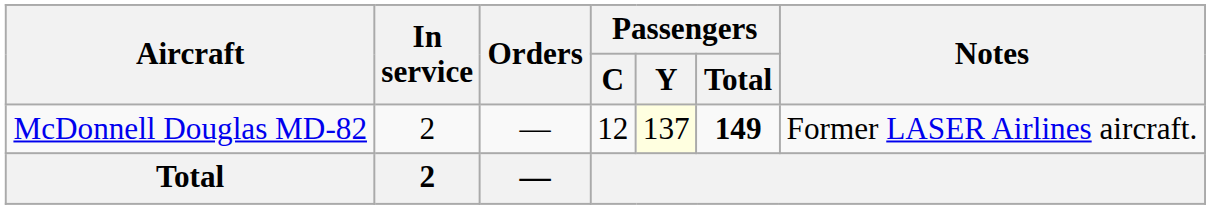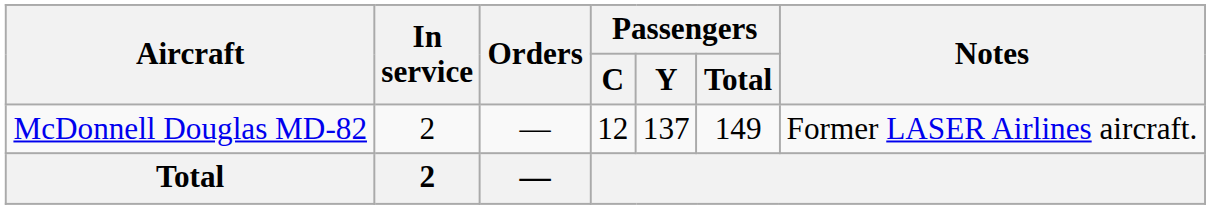(666, 128) lightyellow background -> (666, 128) no background
(738, 128) bold -> (738, 128) normal
